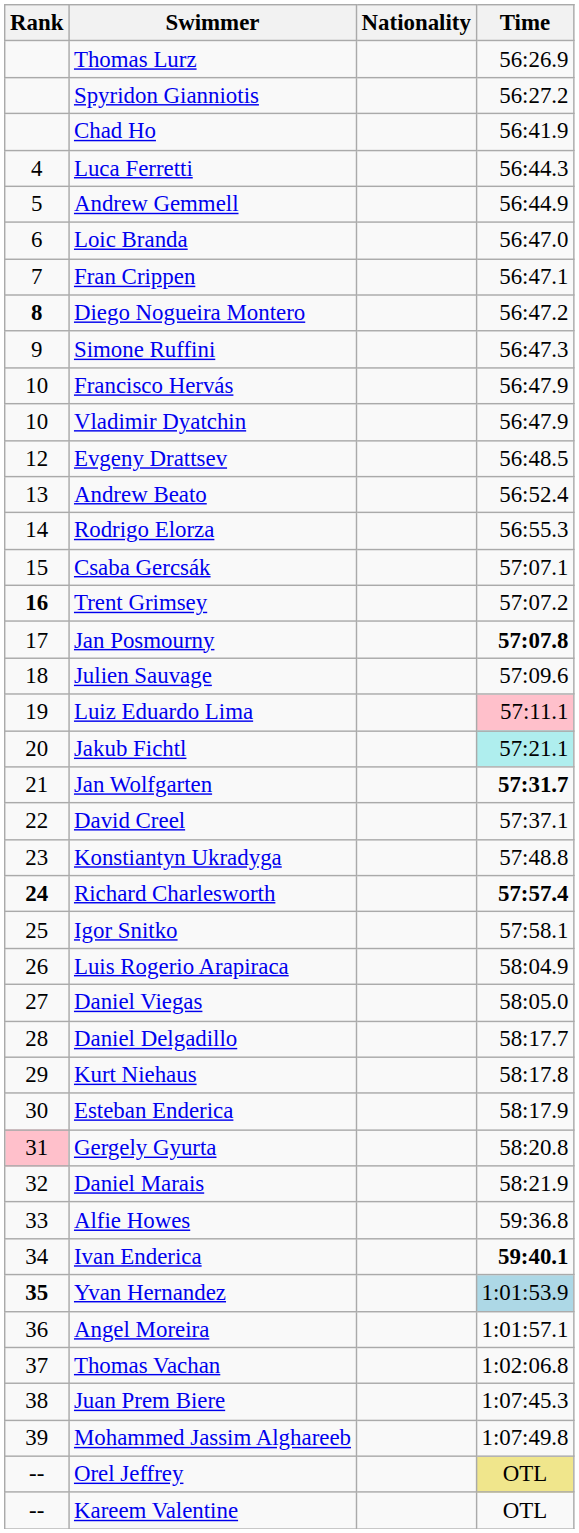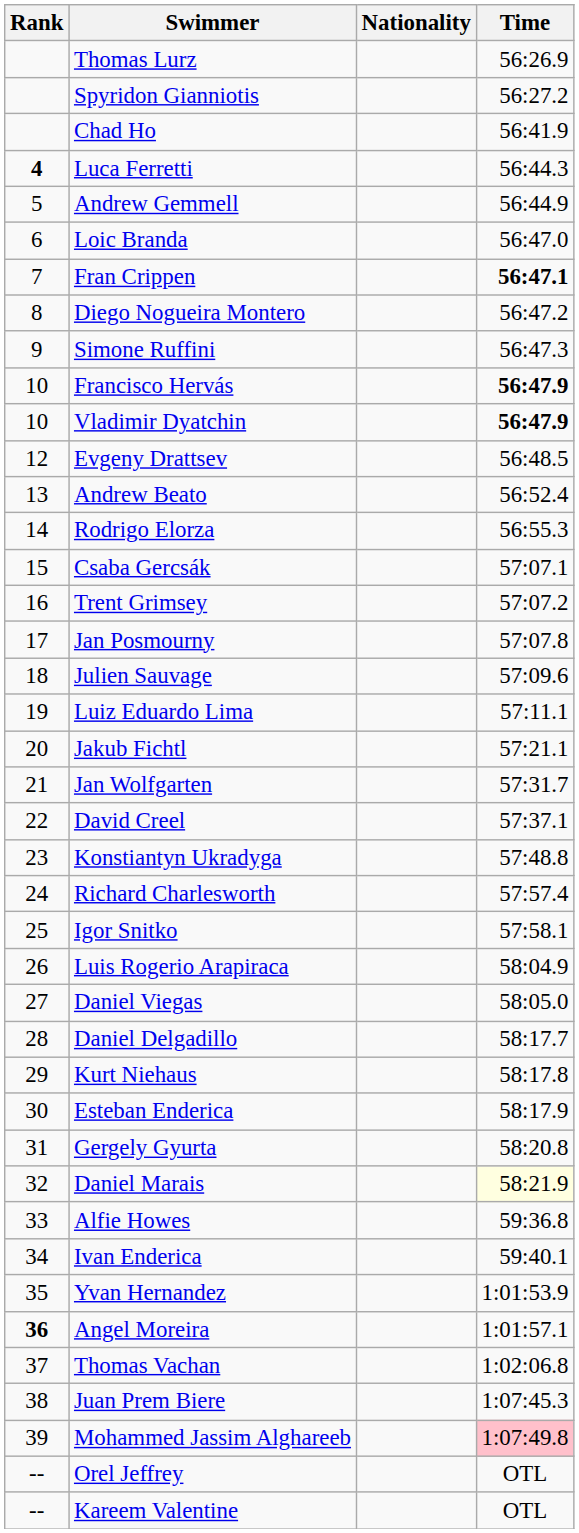(37, 167) normal -> (37, 167) bold
(534, 276) normal -> (533, 276) bold
(37, 312) bold -> (37, 312) normal
(534, 385) normal -> (533, 385) bold
(534, 421) normal -> (533, 421) bold
(37, 603) bold -> (37, 603) normal
(533, 639) bold -> (534, 639) normal
(534, 712) pink background -> (534, 712) no background
(534, 748) paleturquoise background -> (534, 748) no background
(533, 784) bold -> (534, 784) normal
(37, 893) bold -> (37, 893) normal
(533, 893) bold -> (534, 893) normal
(37, 1147) pink background -> (37, 1147) no background
(534, 1183) no background -> (534, 1183) lightyellow background
(533, 1256) bold -> (534, 1256) normal
(37, 1292) bold -> (37, 1292) normal
(525, 1292) lightblue background -> (525, 1292) no background
(37, 1328) normal -> (37, 1328) bold
(525, 1437) no background -> (525, 1437) pink background
(525, 1474) khaki background -> (525, 1474) no background
